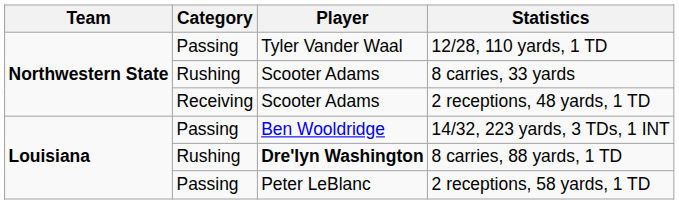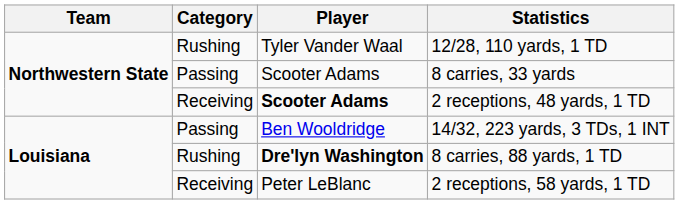(208, 46) Passing -> (209, 46) Rushing
(209, 74) Rushing -> (208, 74) Passing
(320, 101) normal -> (325, 101) bold
(208, 184) Passing -> (215, 184) Receiving
